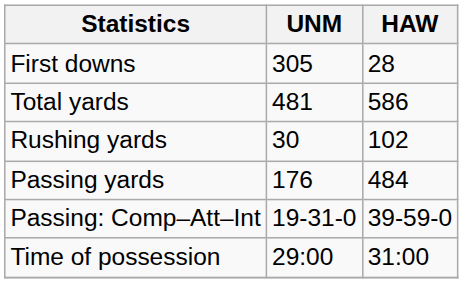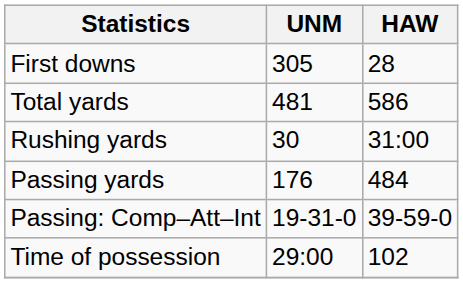(388, 140) 102 -> (398, 140) 31:00
(398, 257) 31:00 -> (388, 257) 102
